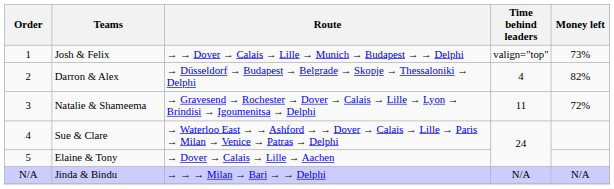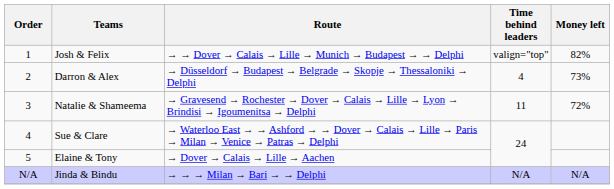(580, 54) 73% -> (580, 54) 82%
(580, 77) 82% -> (580, 77) 73%
